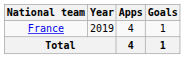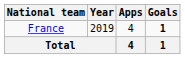(163, 29) normal -> (163, 29) bold
